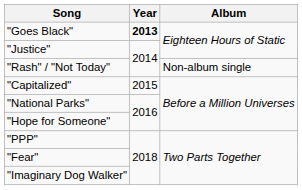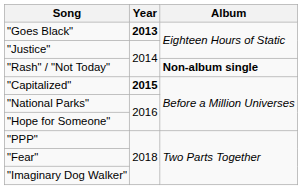(207, 67) normal -> (210, 67) bold
(145, 85) normal -> (145, 85) bold
